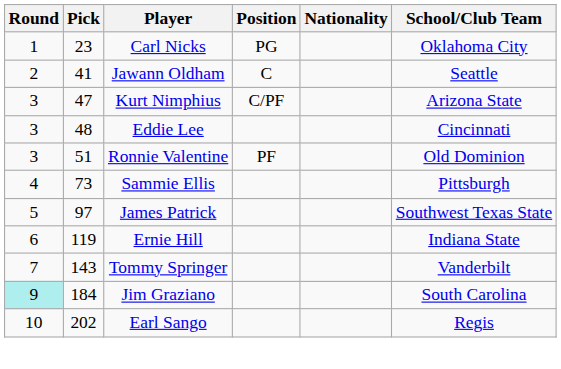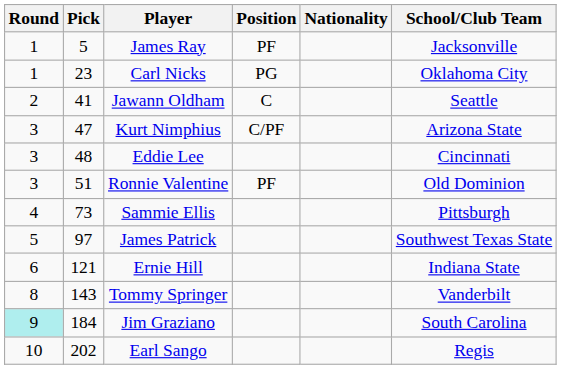+ row: (168, 45)
(83, 239) 119 -> (83, 267) 121
(34, 267) 7 -> (34, 294) 8
